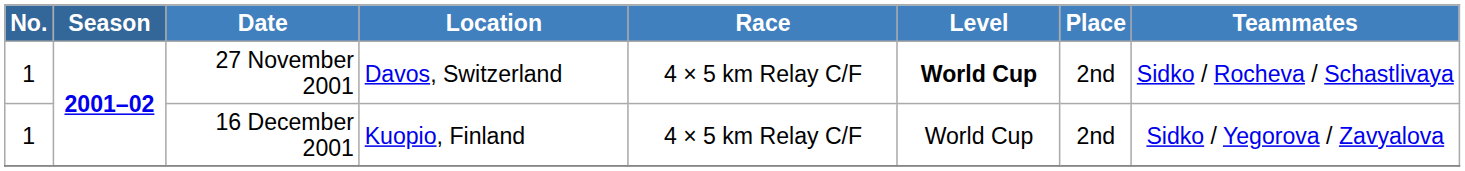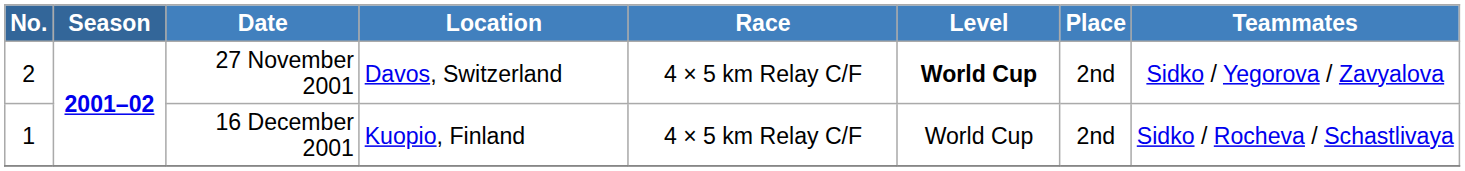(29, 73) 1 -> (29, 73) 2
(1295, 73) Sidko / Rocheva / Schastlivaya -> (1295, 73) Sidko / Yegorova / Zavyalova
(1295, 135) Sidko / Yegorova / Zavyalova -> (1295, 135) Sidko / Rocheva / Schastlivaya
